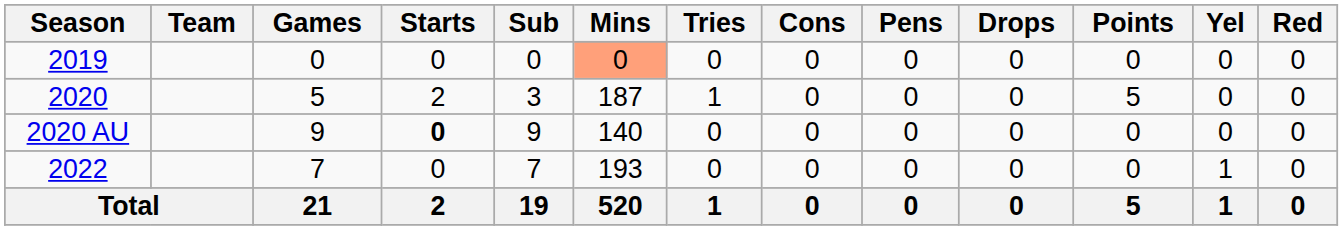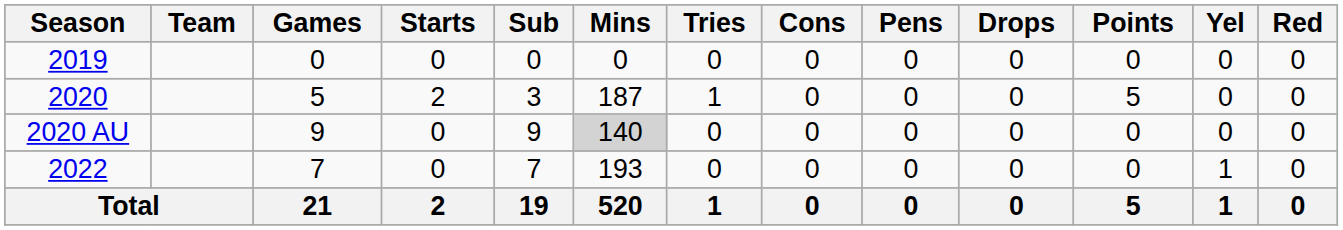(620, 59) lightsalmon background -> (620, 59) no background
(438, 132) bold -> (438, 132) normal
(620, 132) no background -> (620, 132) lightgrey background
